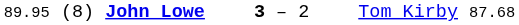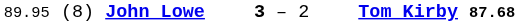(437, 12) normal -> (437, 12) bold
